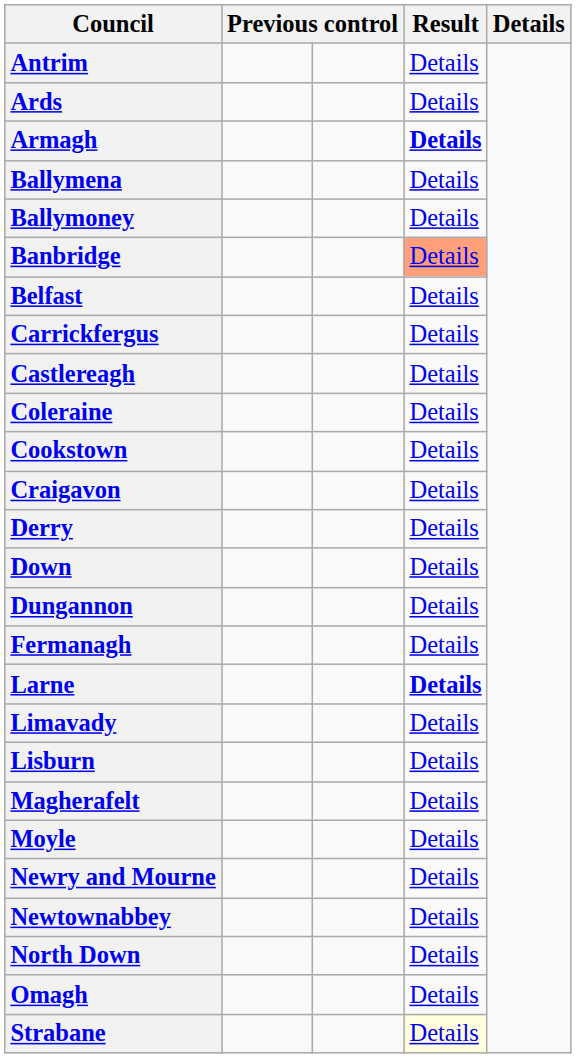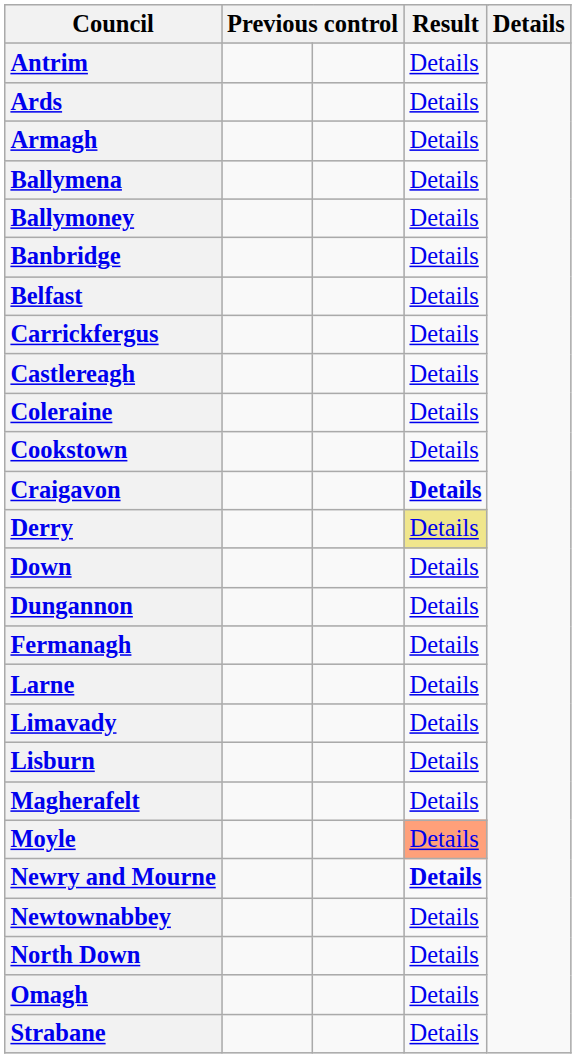(445, 140) bold -> (444, 140) normal
(444, 256) lightsalmon background -> (444, 256) no background
(444, 489) normal -> (445, 489) bold
(444, 528) no background -> (444, 528) khaki background
(445, 683) bold -> (444, 683) normal
(444, 839) no background -> (444, 839) lightsalmon background
(444, 878) normal -> (445, 878) bold
(444, 1033) lightyellow background -> (444, 1033) no background
